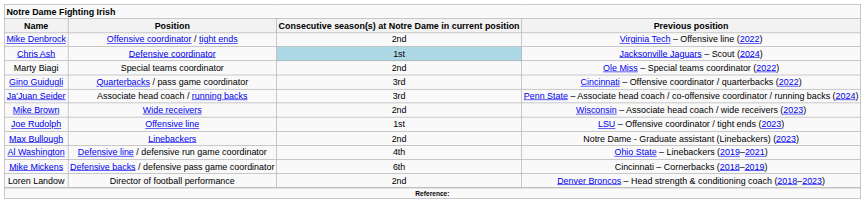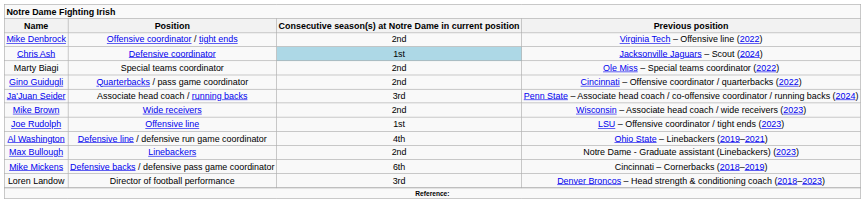(399, 82) 3rd -> (399, 82) 2nd
rows swapped: (36, 153) <-> (36, 139)
(399, 181) 2nd -> (399, 181) 3rd
